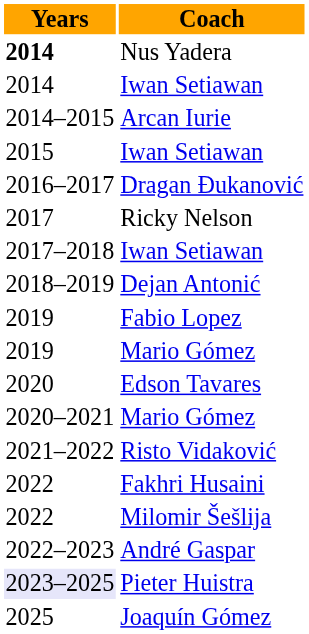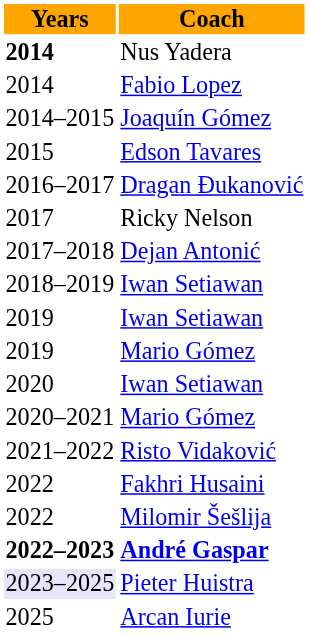(192, 85) Iwan Setiawan -> (181, 85) Fabio Lopez
(176, 118) Arcan Iurie -> (196, 118) Joaquín Gómez
(192, 151) Iwan Setiawan -> (191, 151) Edson Tavares
(192, 251) Iwan Setiawan -> (190, 251) Dejan Antonić
(190, 284) Dejan Antonić -> (192, 284) Iwan Setiawan
(181, 317) Fabio Lopez -> (192, 317) Iwan Setiawan
(191, 384) Edson Tavares -> (192, 384) Iwan Setiawan
(60, 550) normal -> (60, 550) bold
(188, 550) normal -> (194, 550) bold
(196, 616) Joaquín Gómez -> (176, 616) Arcan Iurie
